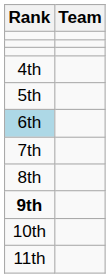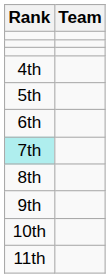(29, 123) lightblue background -> (29, 123) no background
(29, 150) no background -> (29, 150) paleturquoise background
(29, 204) bold -> (29, 204) normal
